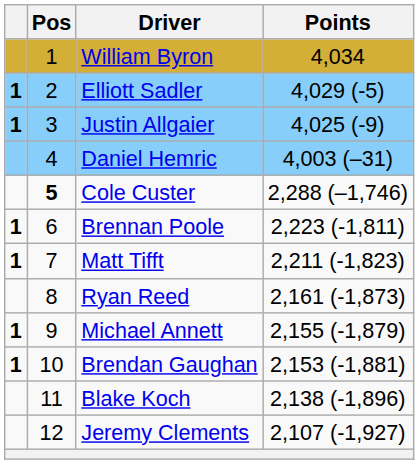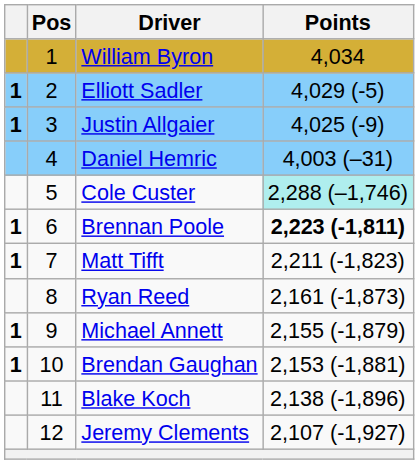(52, 193) bold -> (52, 193) normal
(338, 193) no background -> (338, 193) paleturquoise background
(338, 227) normal -> (338, 227) bold
